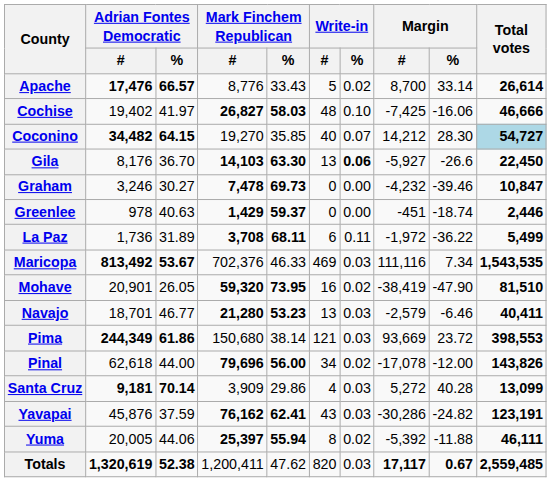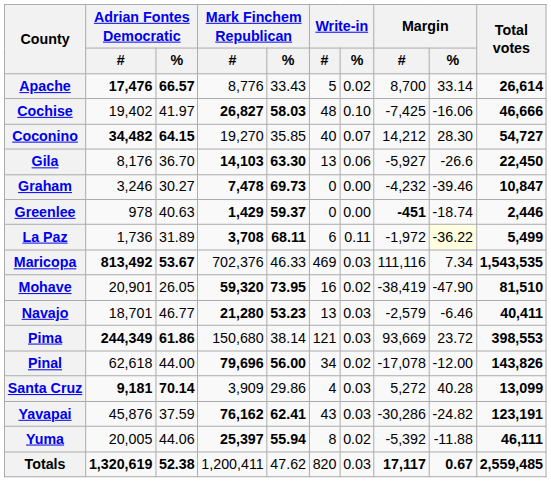(521, 137) lightblue background -> (521, 137) no background
(357, 162) bold -> (357, 162) normal
(412, 212) normal -> (412, 212) bold
(453, 237) no background -> (453, 237) lightyellow background
